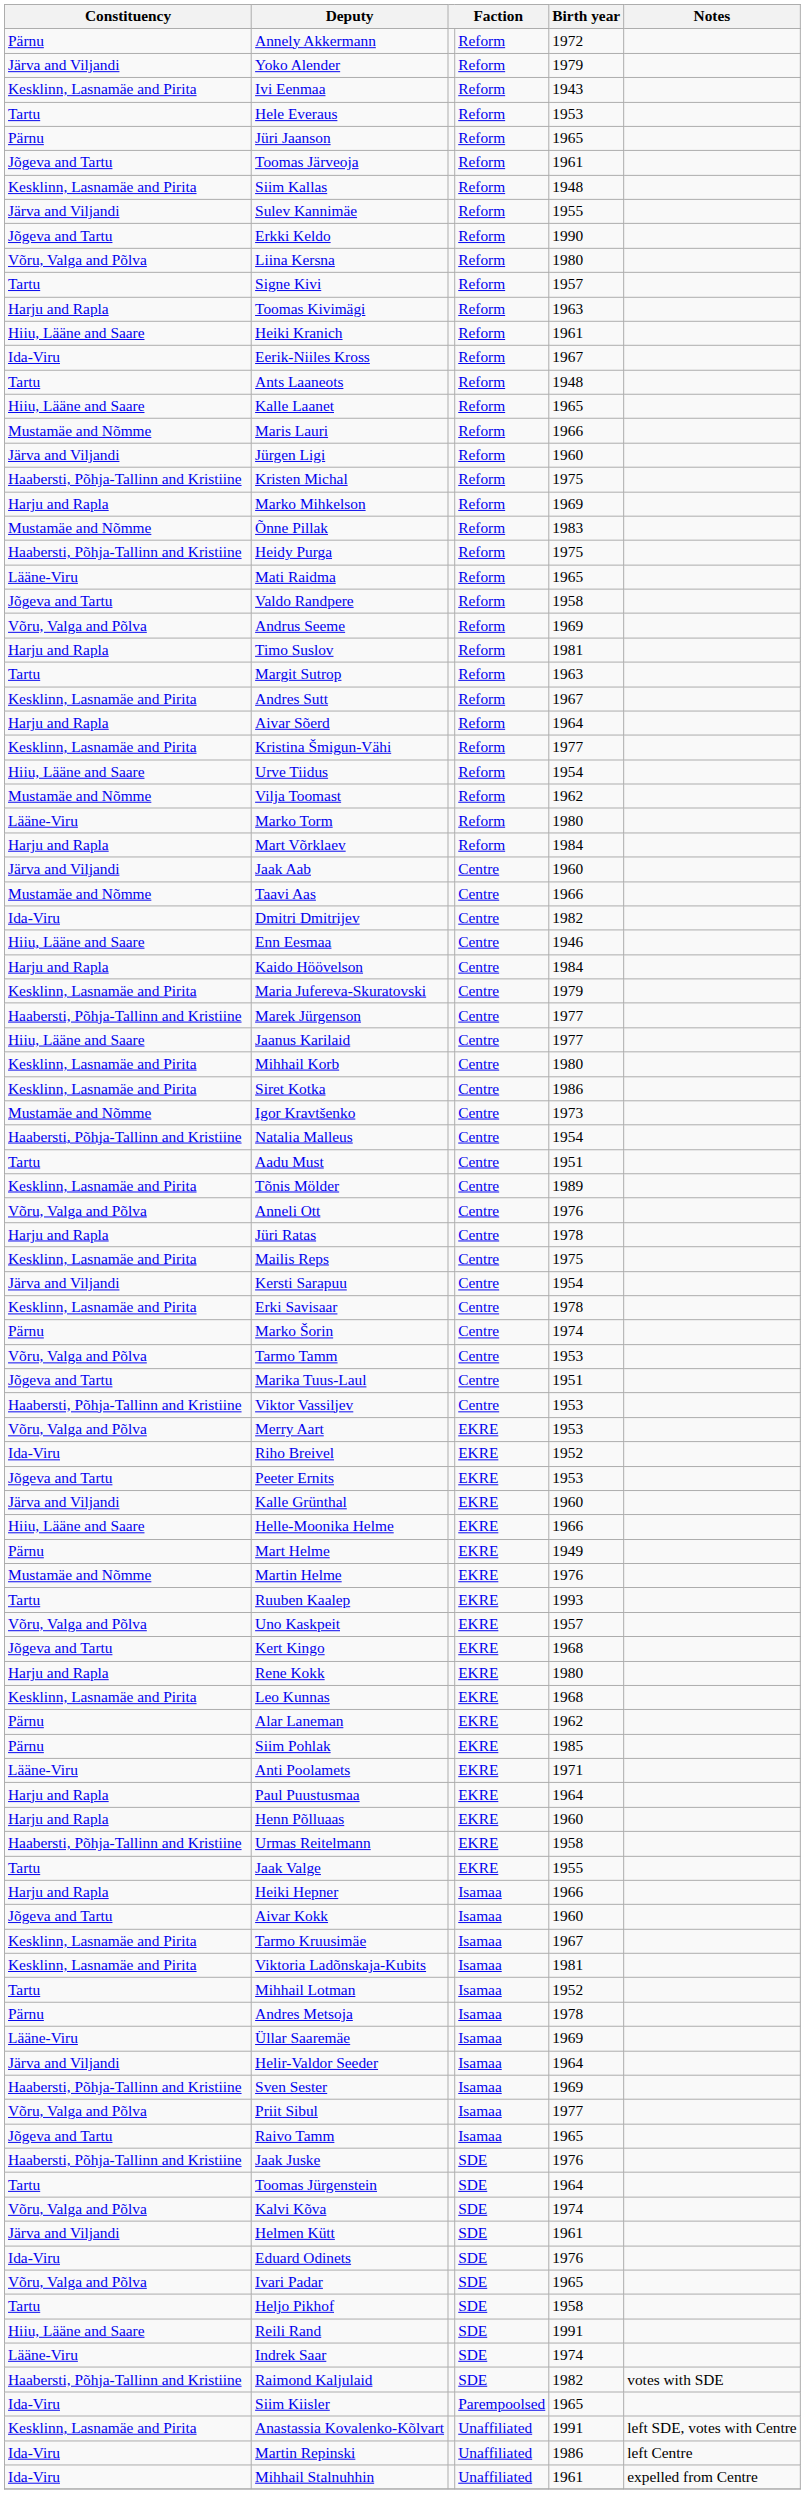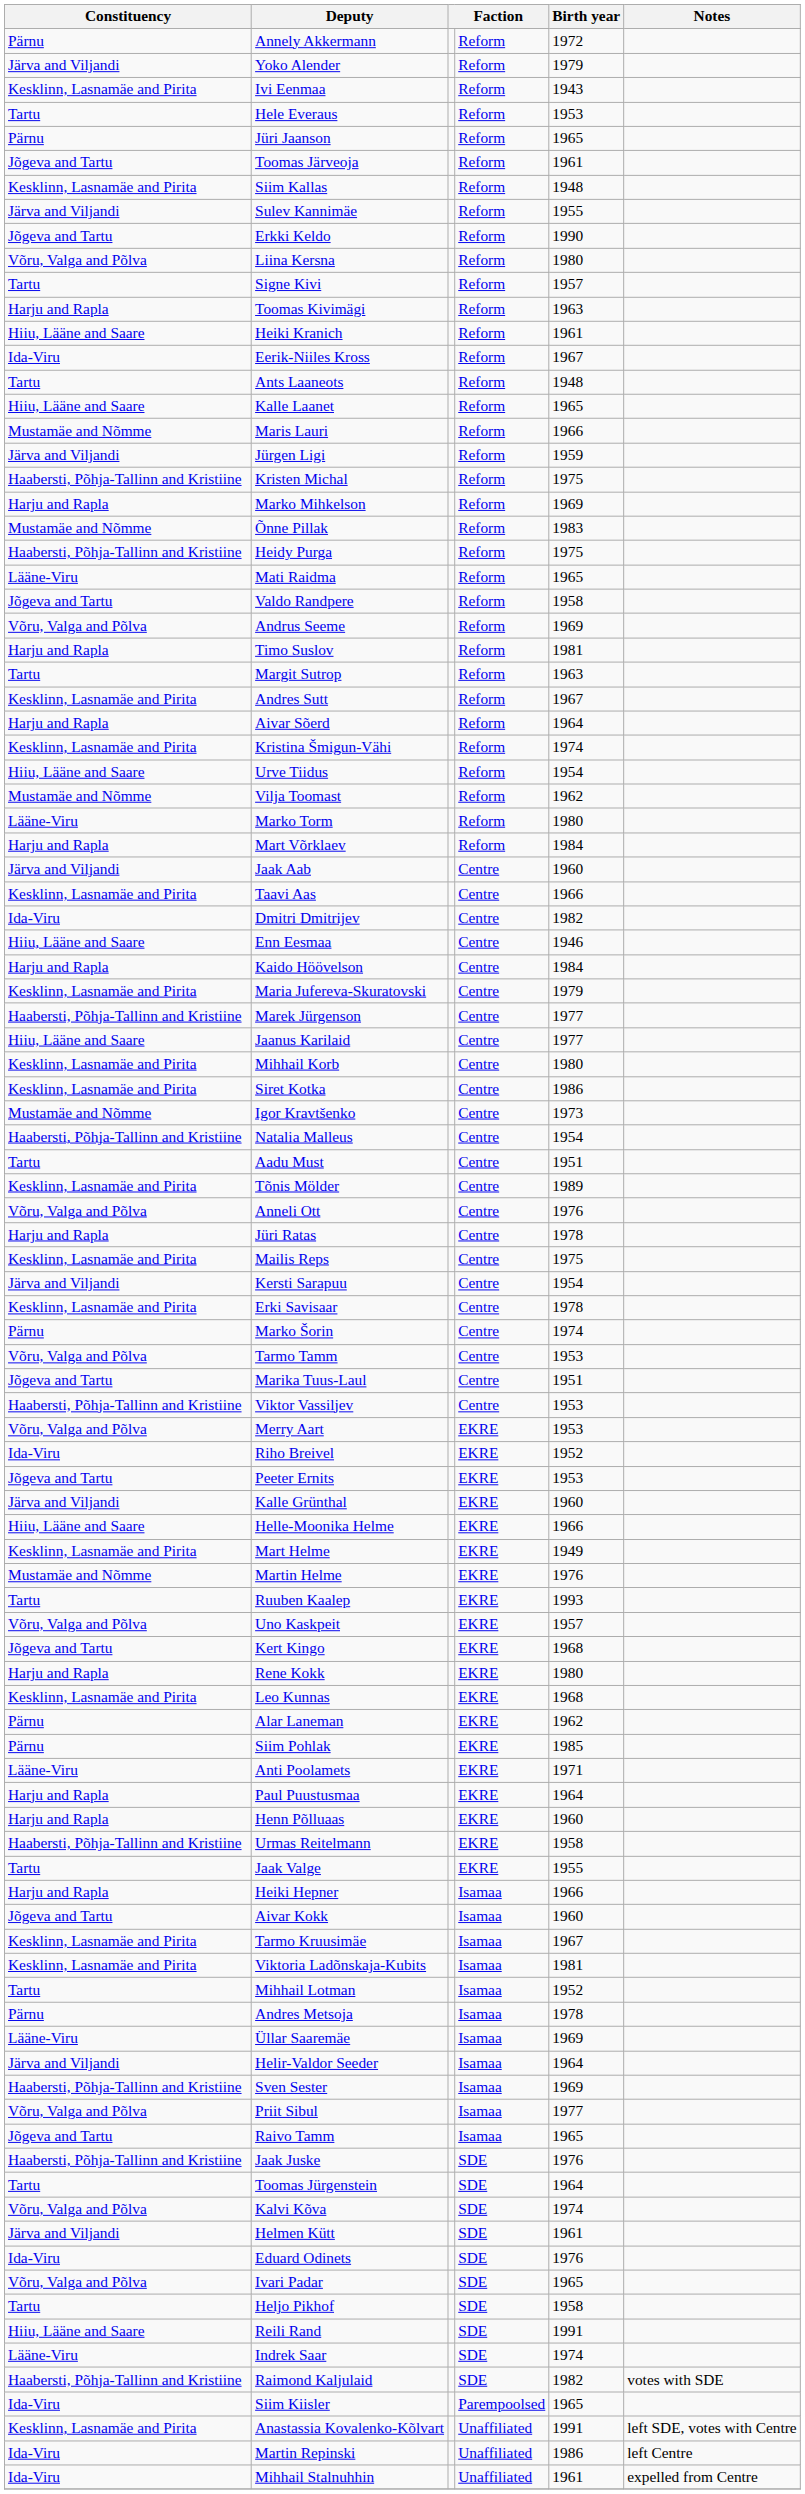(568, 455) 1960 -> (568, 455) 1959
(568, 747) 1977 -> (568, 747) 1974
(80, 893) Mustamäe and Nõmme -> (102, 893) Kesklinn, Lasnamäe and Pirita
(26, 1551) Pärnu -> (102, 1551) Kesklinn, Lasnamäe and Pirita
